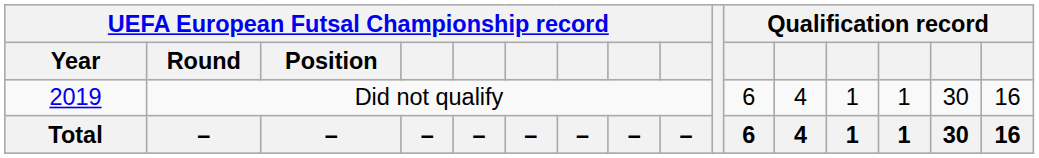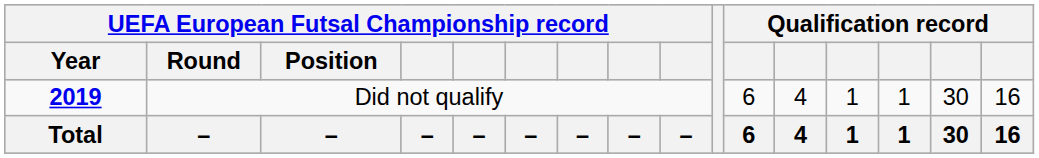(76, 98) normal -> (76, 98) bold
